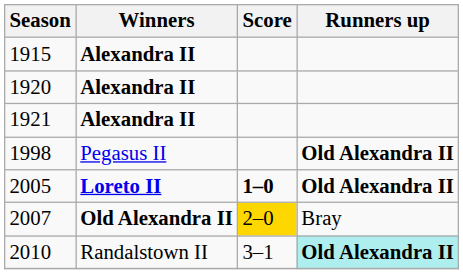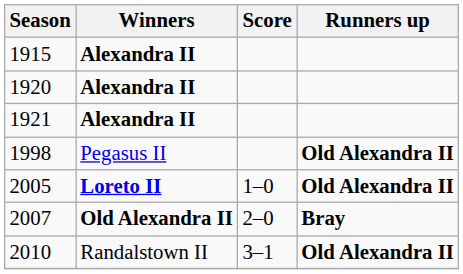(258, 185) bold -> (258, 185) normal
(258, 218) gold background -> (258, 218) no background
(322, 218) normal -> (323, 218) bold
(378, 251) paleturquoise background -> (378, 251) no background
